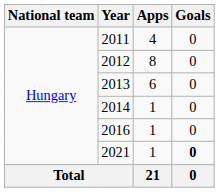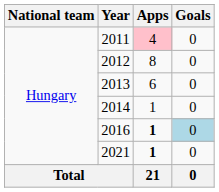(153, 38) no background -> (153, 38) pink background
(153, 130) normal -> (153, 130) bold
(193, 130) no background -> (193, 130) lightblue background
(153, 152) normal -> (153, 152) bold
(193, 152) bold -> (193, 152) normal
